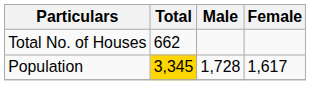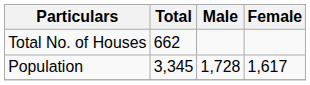(173, 67) gold background -> (173, 67) no background
